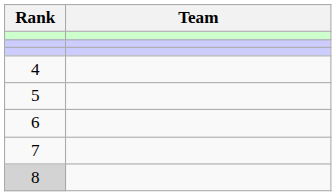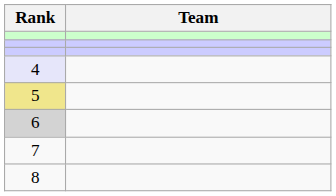(35, 68) no background -> (35, 68) lavender background
(35, 96) no background -> (35, 96) khaki background
(35, 123) no background -> (35, 123) lightgrey background
(35, 177) lightgrey background -> (35, 177) no background
